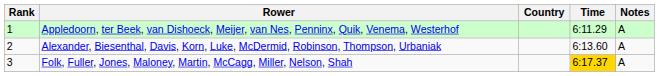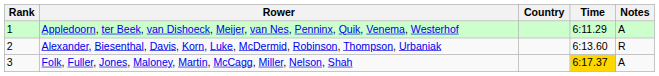(621, 46) A -> (622, 46) R
